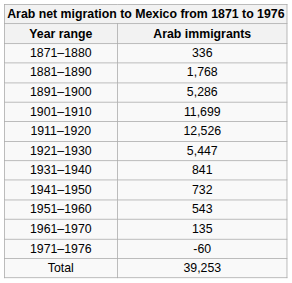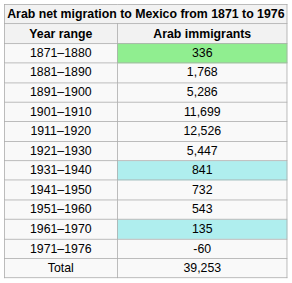(202, 53) no background -> (202, 53) lightgreen background
(202, 170) no background -> (202, 170) paleturquoise background
(202, 229) no background -> (202, 229) paleturquoise background
